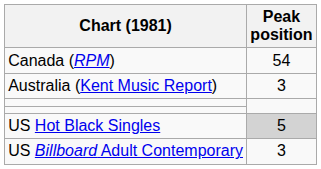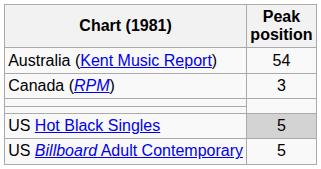(62, 60) Canada (RPM) -> (113, 60) Australia (Kent Music Report)
(113, 85) Australia (Kent Music Report) -> (62, 85) Canada (RPM)
(281, 151) 3 -> (281, 151) 5
